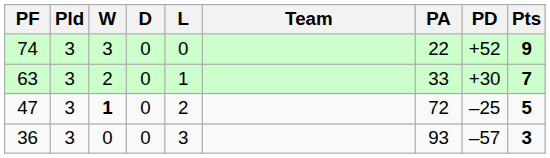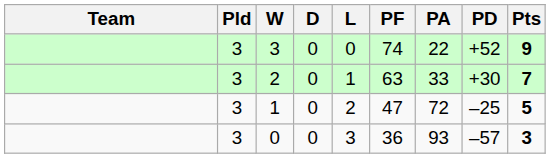columns swapped: (309, 19) <-> (28, 19)
(107, 108) bold -> (275, 108) normal
